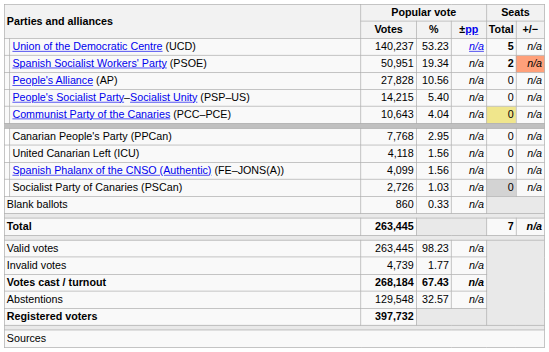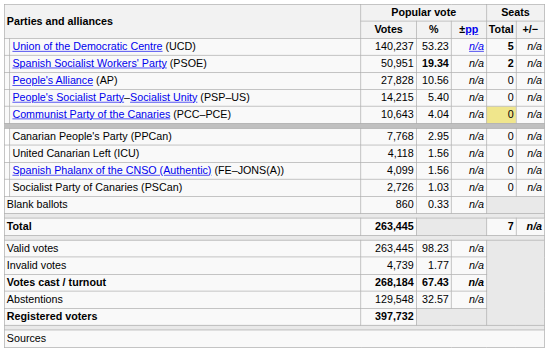(435, 64) normal -> (435, 64) bold
(535, 64) lightsalmon background -> (535, 64) no background
(511, 187) lightgrey background -> (511, 187) no background
